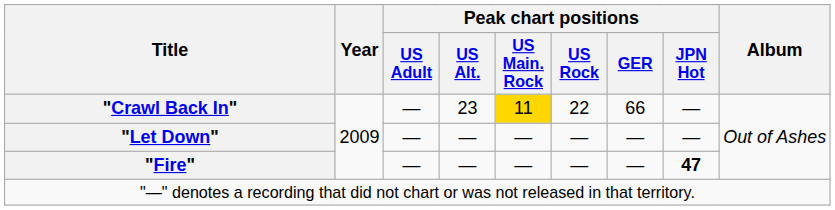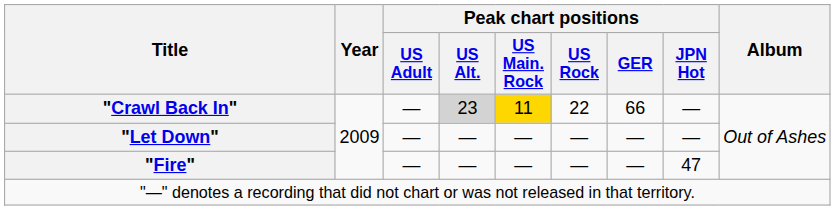(467, 108) no background -> (467, 108) lightgrey background
(691, 165) bold -> (691, 165) normal
